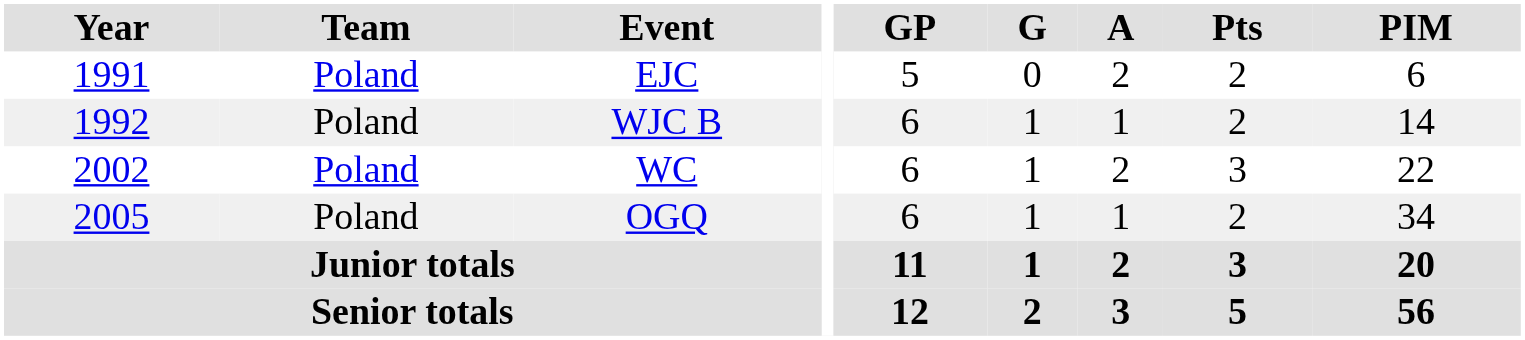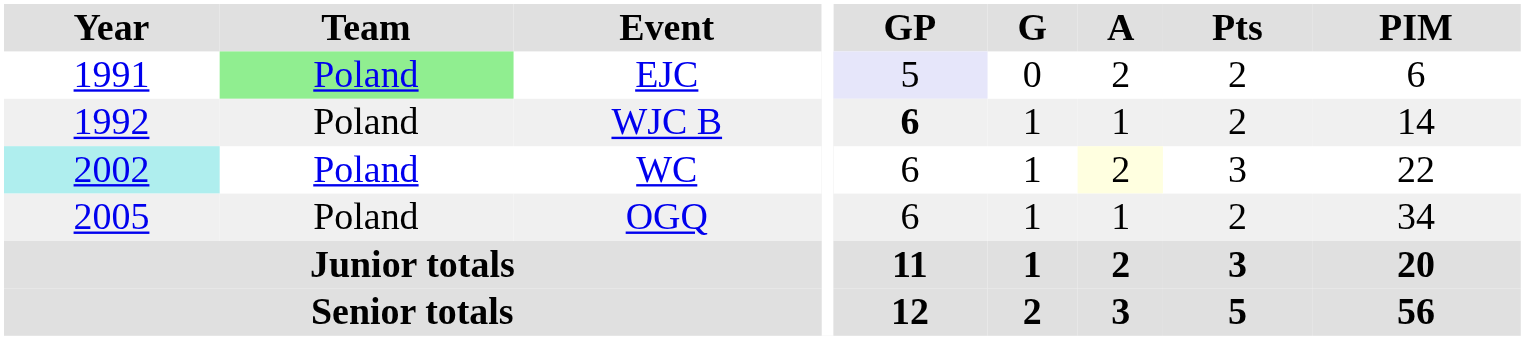(366, 74) no background -> (366, 74) lightgreen background
(910, 74) no background -> (910, 74) lavender background
(910, 121) normal -> (910, 121) bold
(112, 169) no background -> (112, 169) paleturquoise background
(1121, 169) no background -> (1121, 169) lightyellow background
